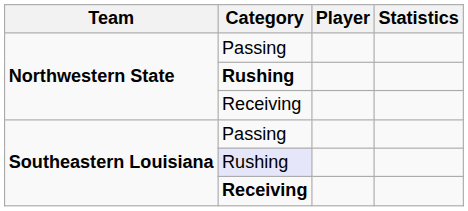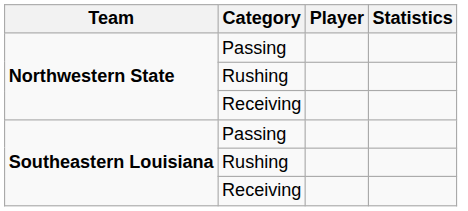(258, 76) bold -> (255, 76) normal
(255, 162) lavender background -> (255, 162) no background
(265, 190) bold -> (262, 190) normal
